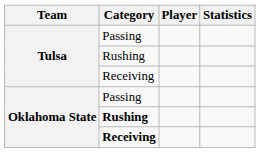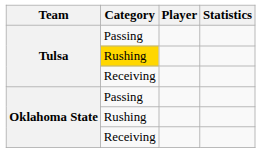(124, 56) no background -> (125, 56) gold background
(125, 116) bold -> (125, 116) normal
(129, 137) bold -> (130, 137) normal
